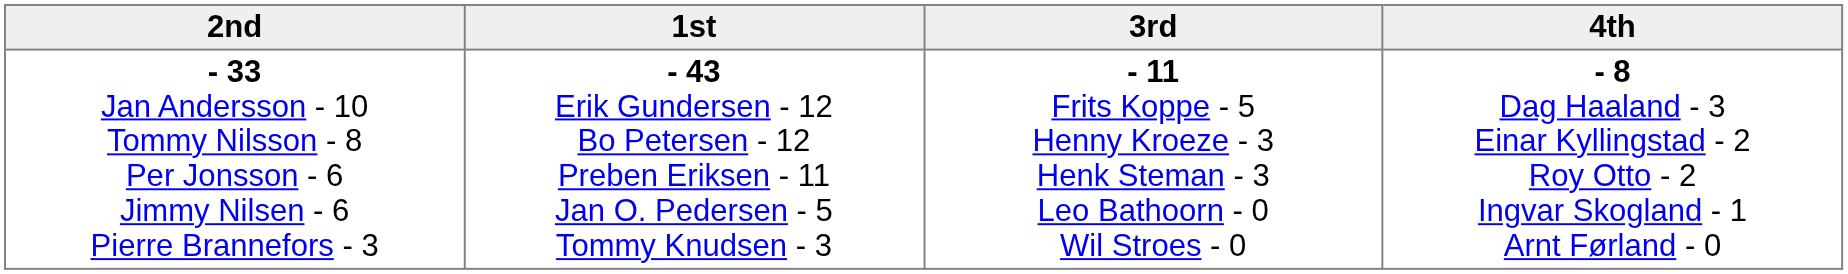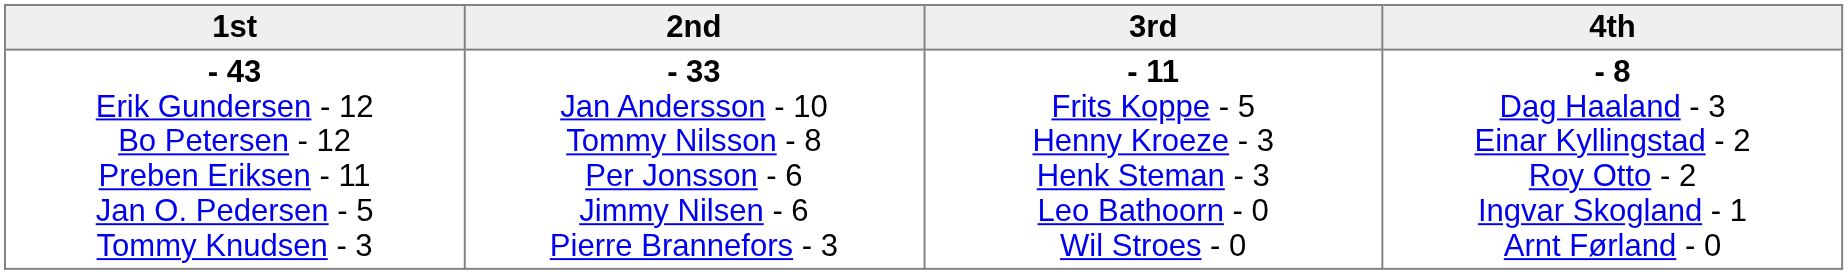columns swapped: (694, 26) <-> (235, 26)
